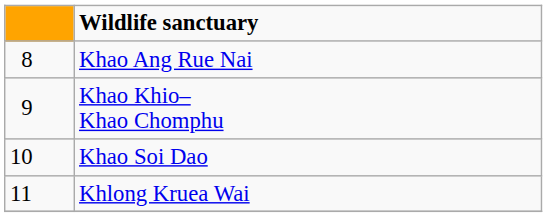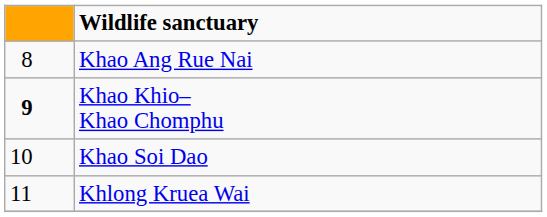(21, 108) normal -> (21, 108) bold
